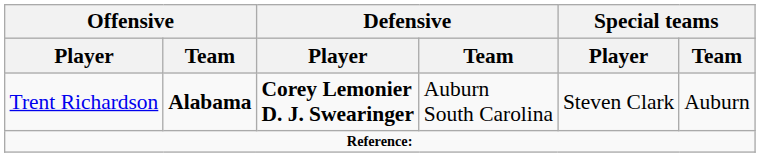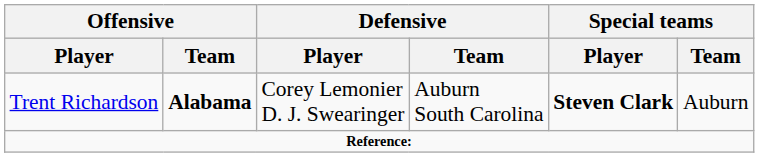(338, 101) bold -> (333, 101) normal
(619, 101) normal -> (613, 101) bold
